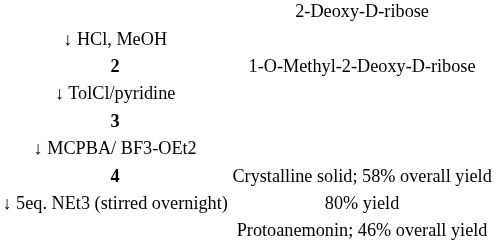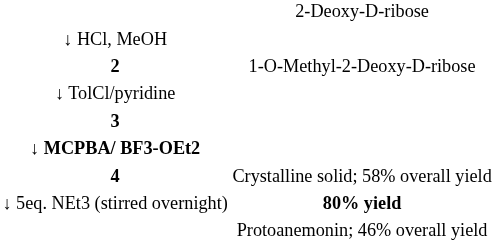(115, 148) normal -> (115, 148) bold
(362, 203) normal -> (362, 203) bold
